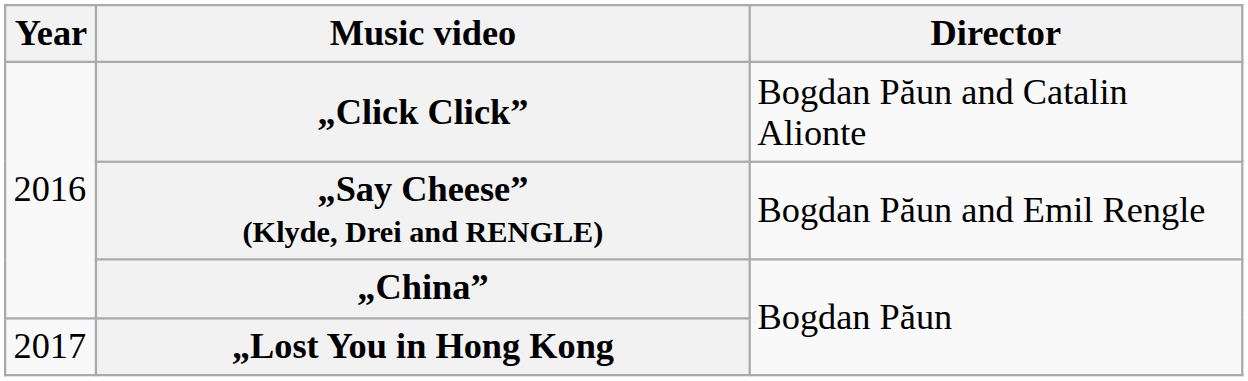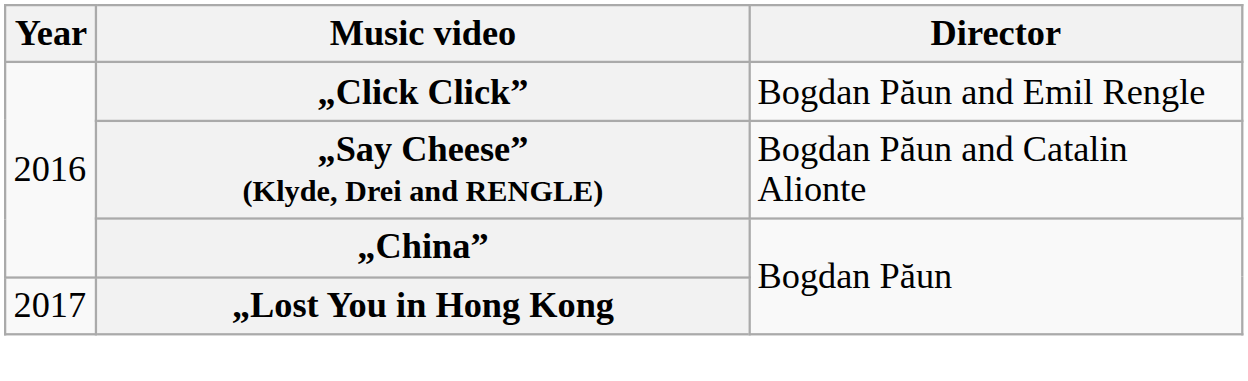(943, 111) Bogdan Păun and Catalin Alionte -> (981, 90) Bogdan Păun and Emil Rengle
(981, 209) Bogdan Păun and Emil Rengle -> (943, 168) Bogdan Păun and Catalin Alionte
